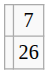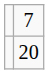(29, 52) 26 -> (29, 52) 20
